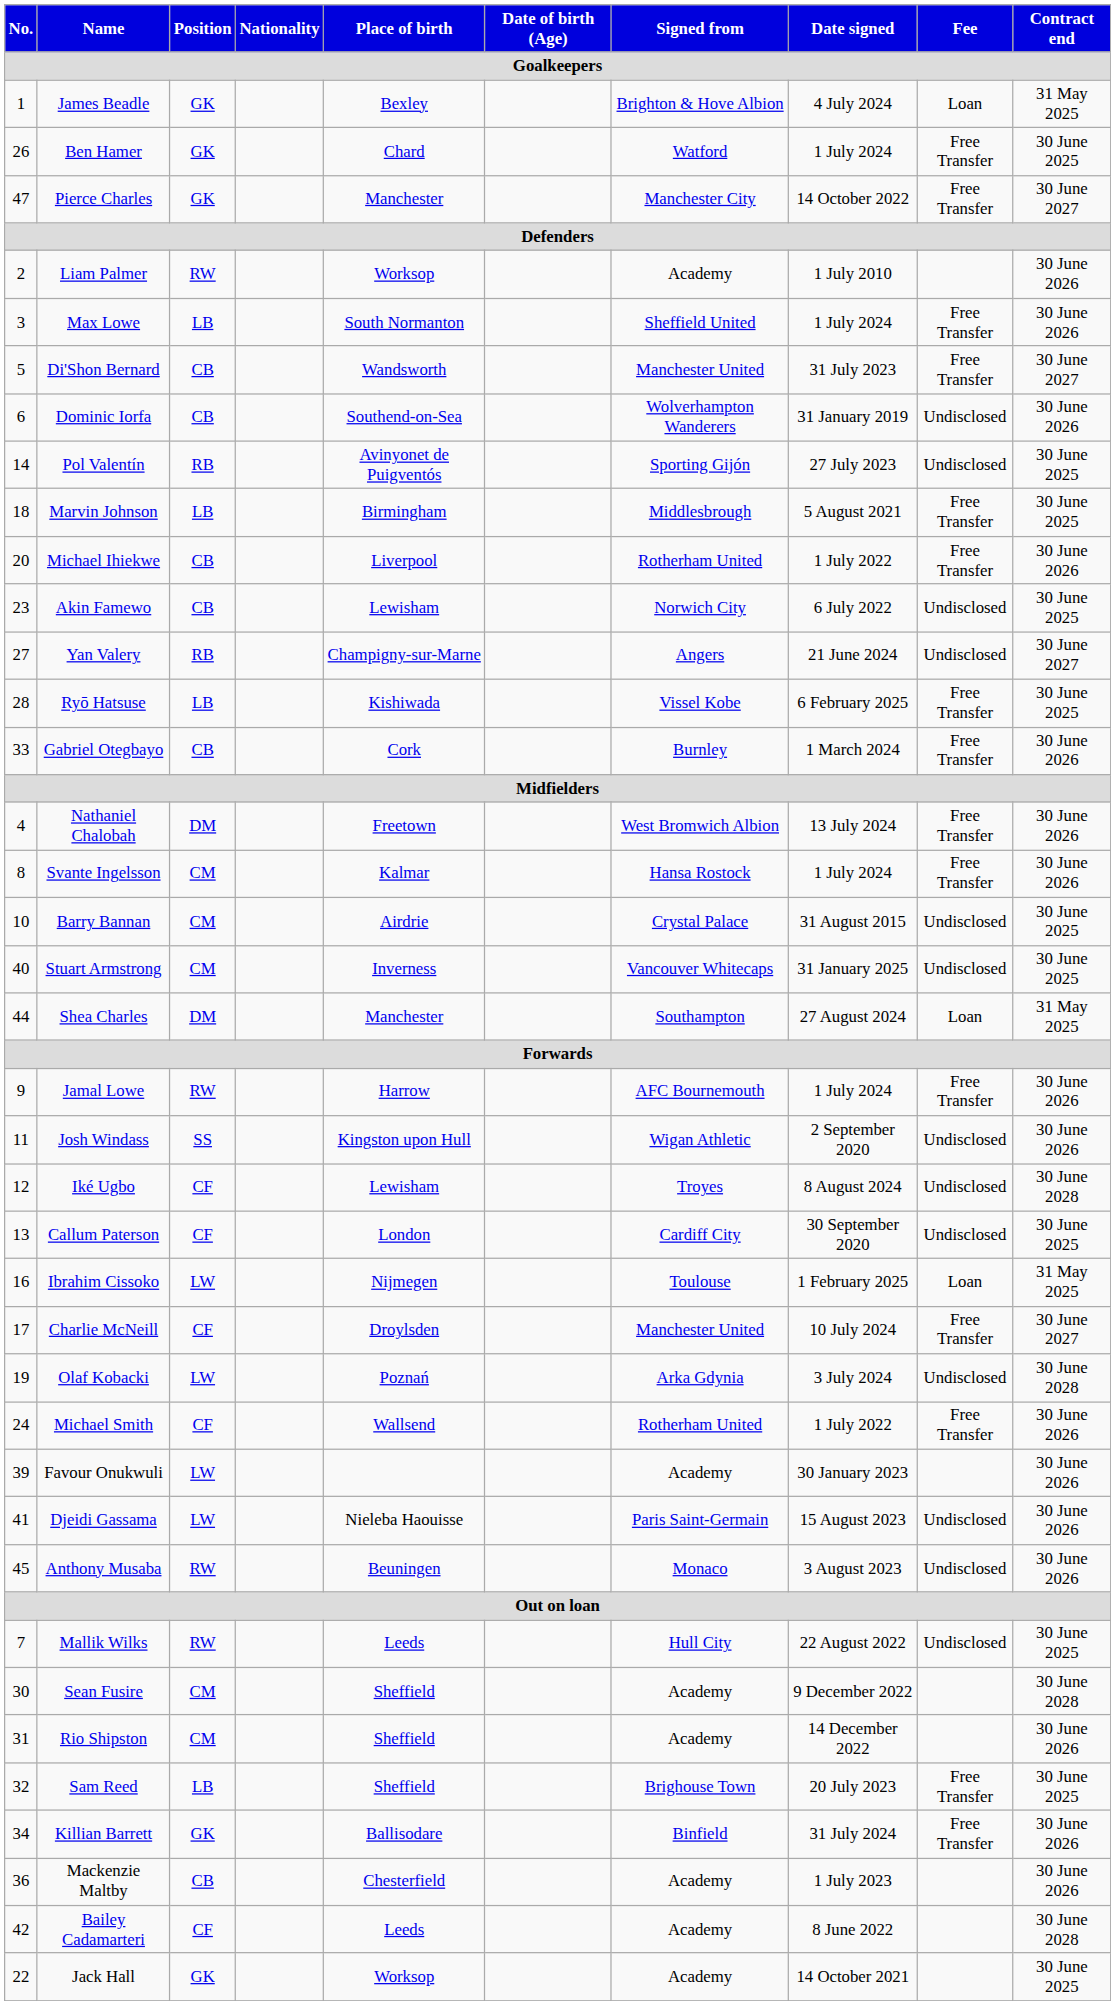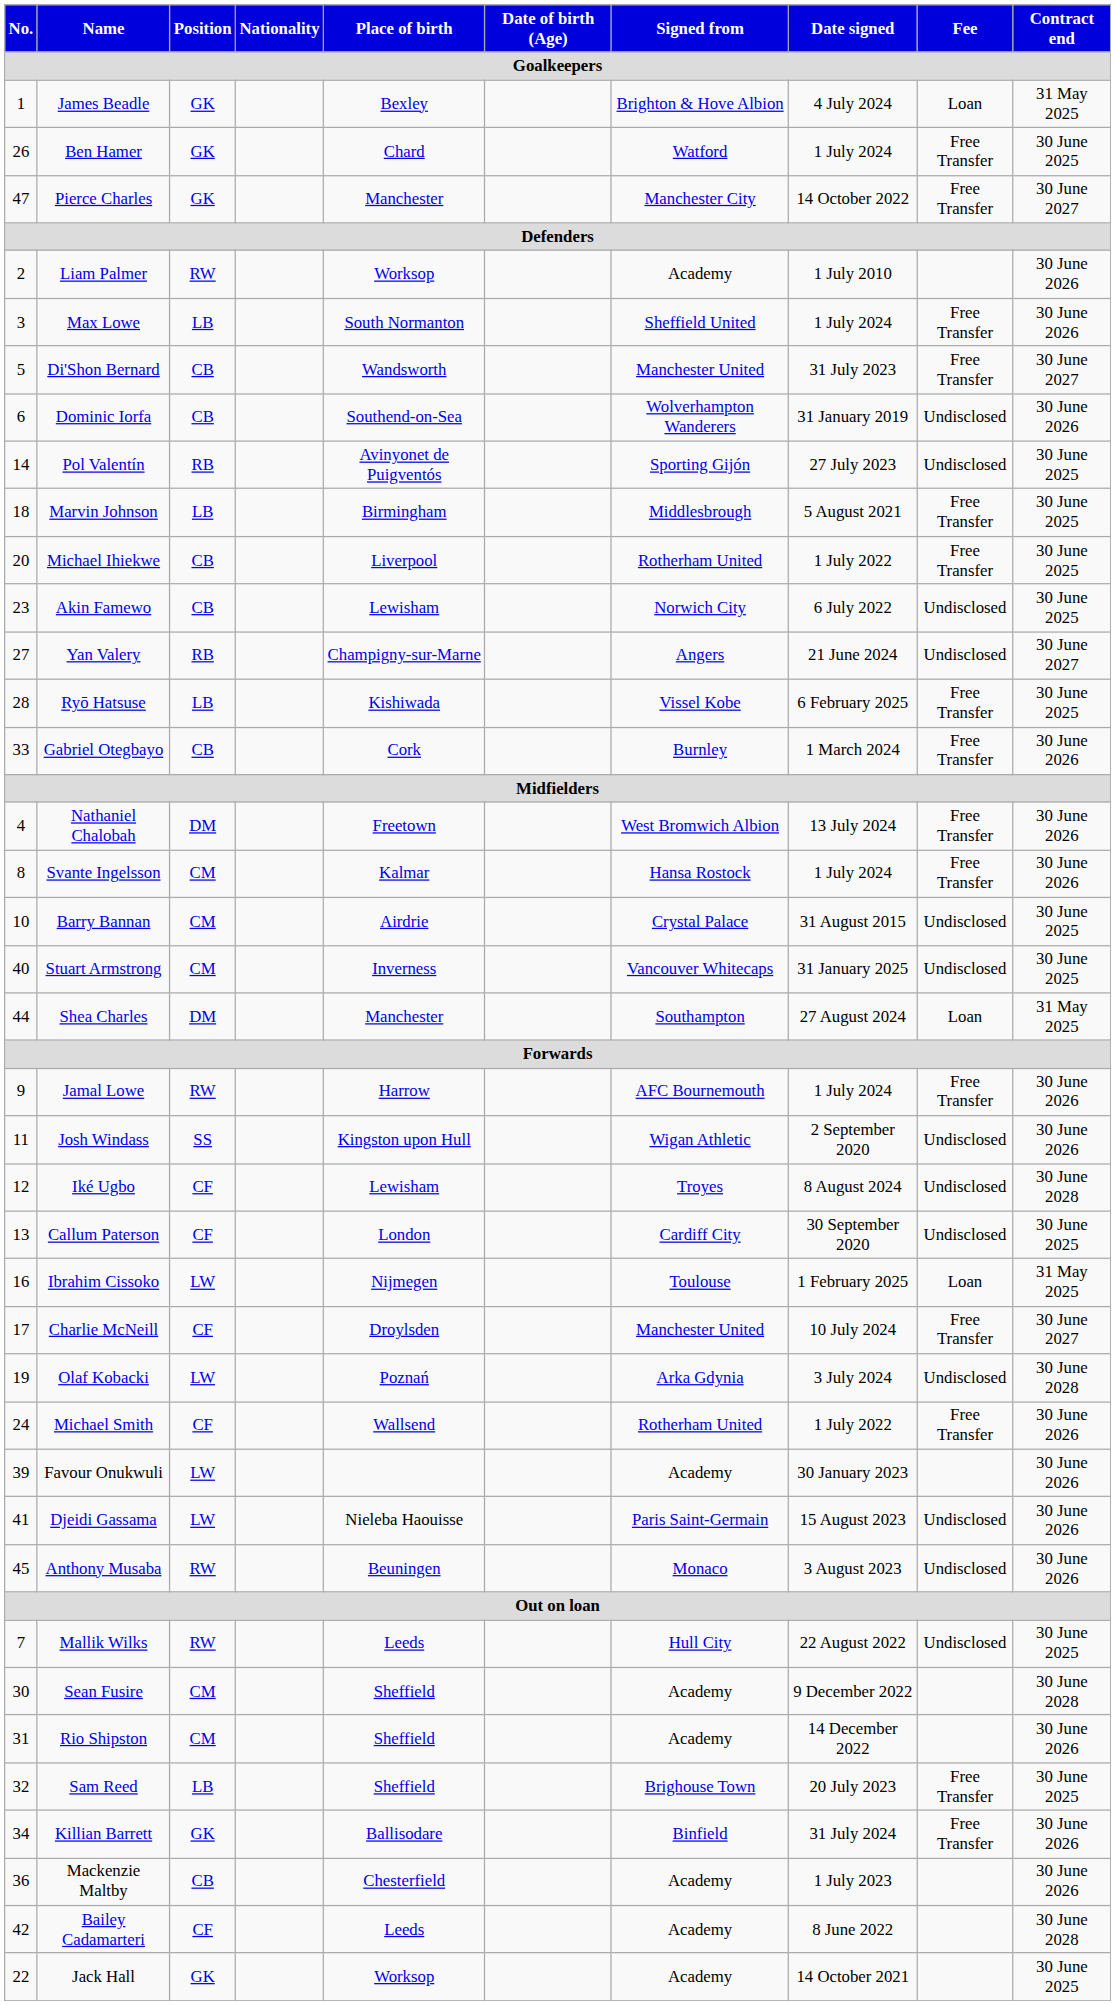(1062, 559) 30 June 2026 -> (1062, 559) 30 June 2025
